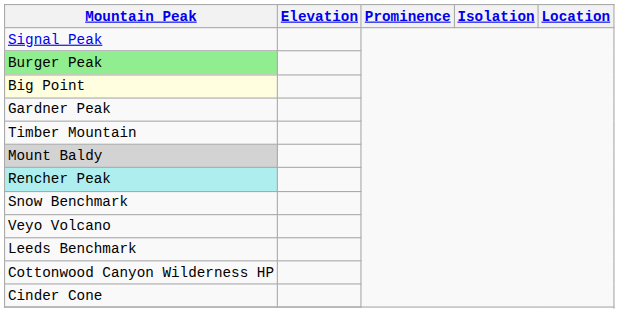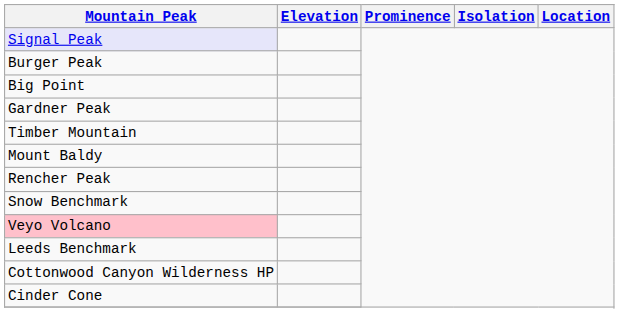(55, 40) no background -> (55, 40) lavender background
(55, 63) lightgreen background -> (55, 63) no background
(47, 86) lightyellow background -> (47, 86) no background
(55, 156) lightgrey background -> (55, 156) no background
(59, 179) paleturquoise background -> (59, 179) no background
(59, 226) no background -> (59, 226) pink background
